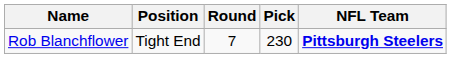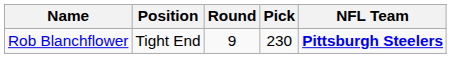(232, 41) 7 -> (232, 41) 9
